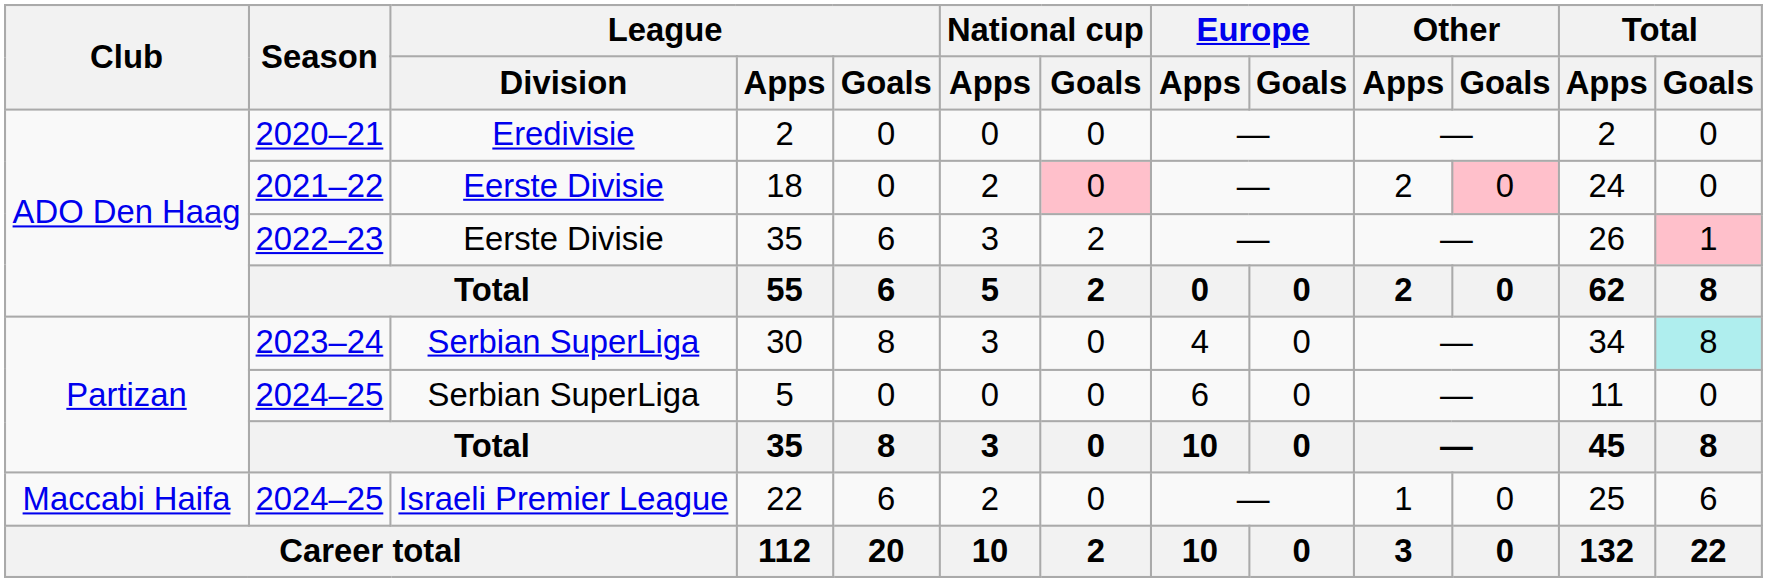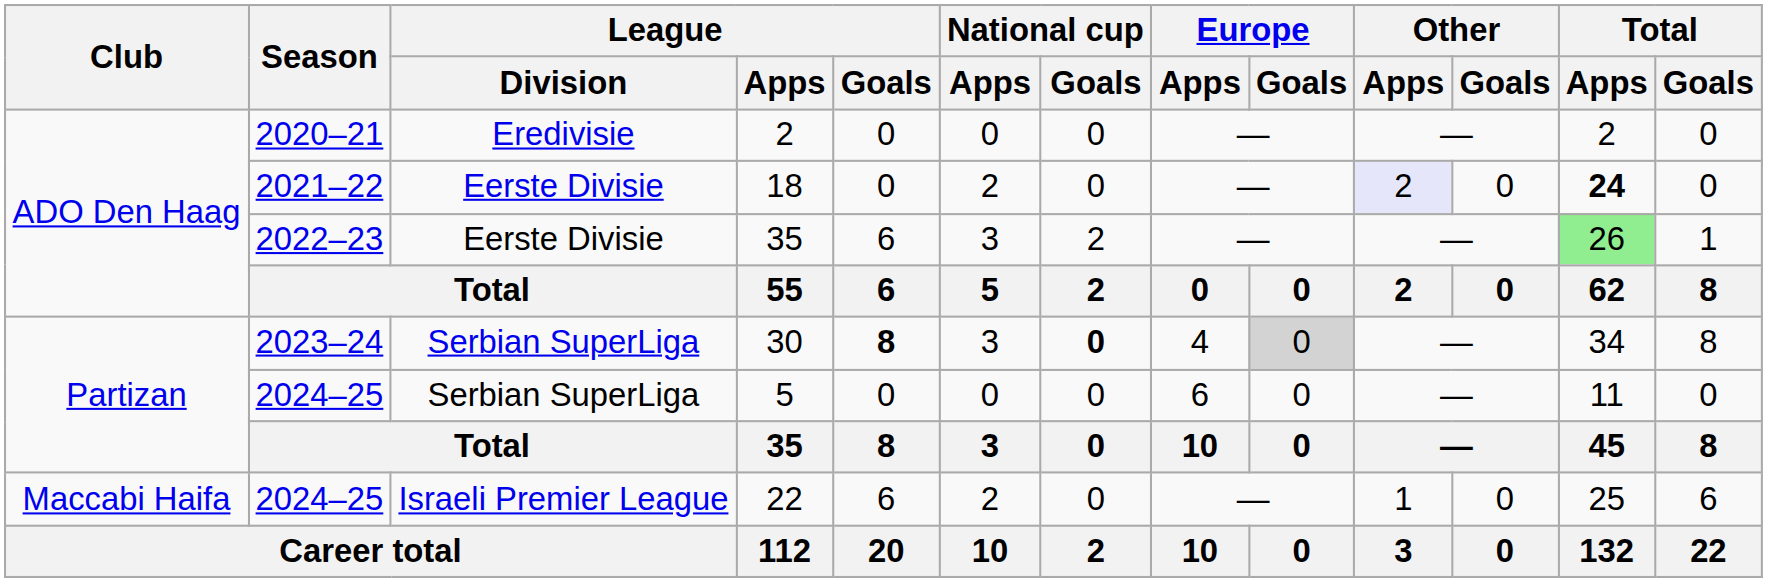(1096, 186) pink background -> (1096, 186) no background
(1403, 186) no background -> (1403, 186) lavender background
(1505, 186) pink background -> (1505, 186) no background
(1607, 186) normal -> (1607, 186) bold
(1607, 238) no background -> (1607, 238) lightgreen background
(1708, 238) pink background -> (1708, 238) no background
(886, 342) normal -> (886, 342) bold
(1096, 342) normal -> (1096, 342) bold
(1302, 342) no background -> (1302, 342) lightgrey background
(1708, 342) paleturquoise background -> (1708, 342) no background
